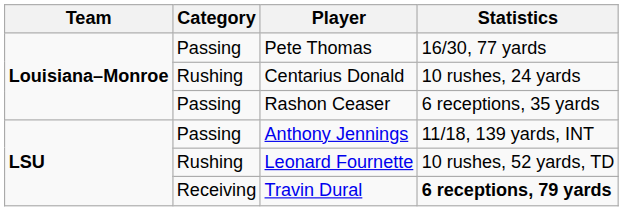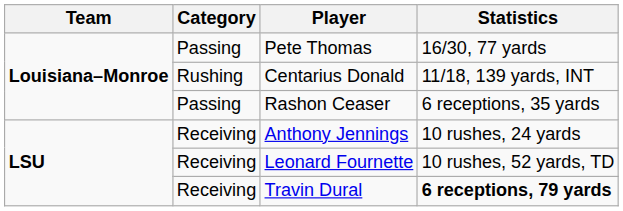(501, 76) 10 rushes, 24 yards -> (508, 76) 11/18, 139 yards, INT
(209, 133) Passing -> (217, 133) Receiving
(508, 133) 11/18, 139 yards, INT -> (501, 133) 10 rushes, 24 yards
(210, 162) Rushing -> (217, 162) Receiving
